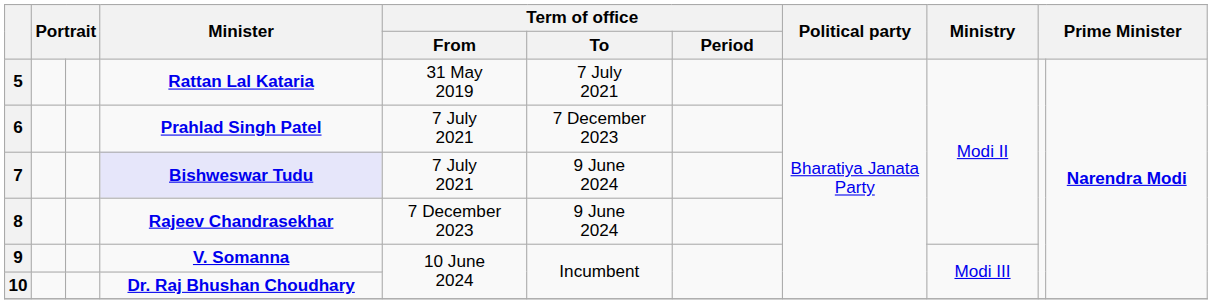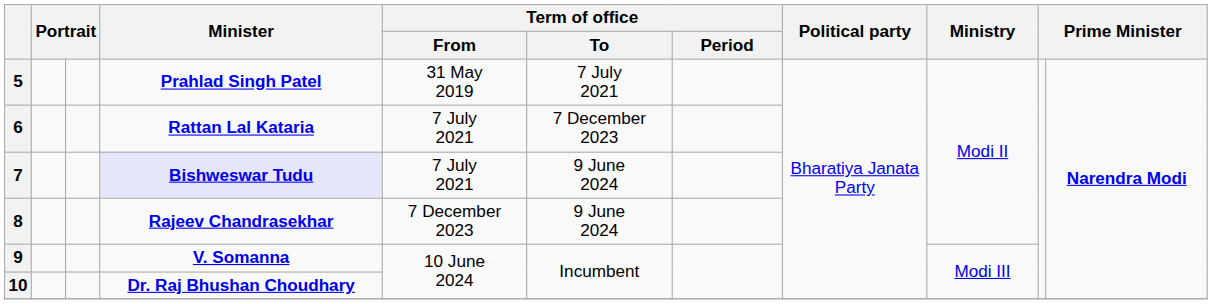(241, 82) Rattan Lal Kataria -> (241, 82) Prahlad Singh Patel
(241, 128) Prahlad Singh Patel -> (241, 128) Rattan Lal Kataria
